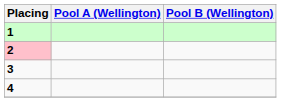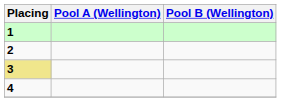(10, 50) pink background -> (10, 50) no background
(10, 69) no background -> (10, 69) khaki background
